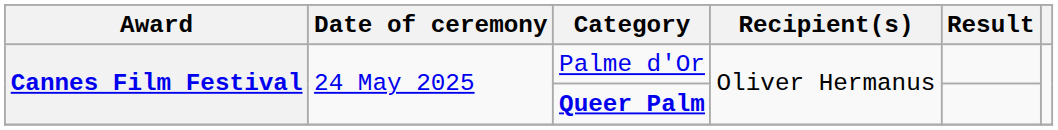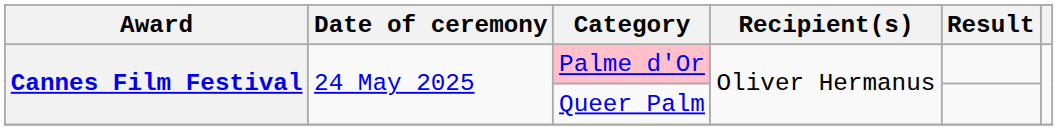(632, 64) no background -> (632, 64) pink background
(632, 104) bold -> (632, 104) normal
